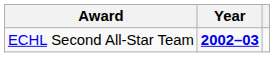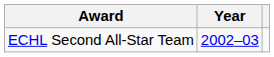(230, 39) bold -> (230, 39) normal
